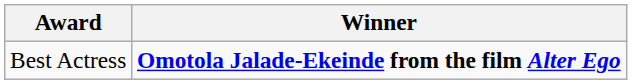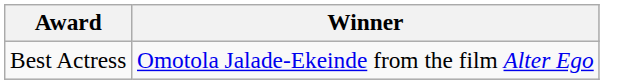(379, 60) bold -> (365, 60) normal
